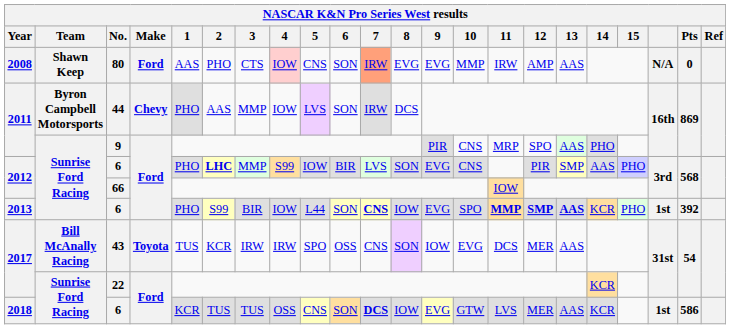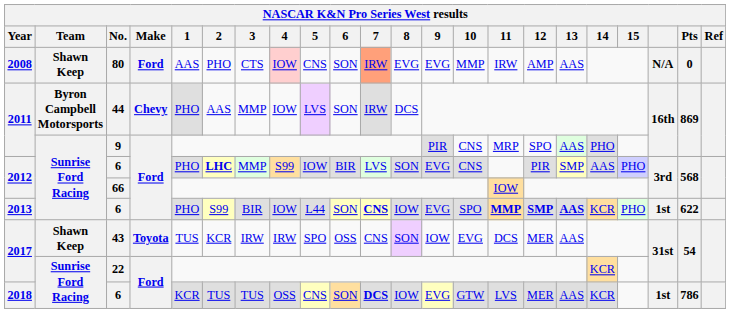(690, 209) 392 -> (690, 209) 622
(70, 245) Bill McAnally Racing -> (70, 238) Shawn Keep
(690, 310) 586 -> (690, 295) 786
